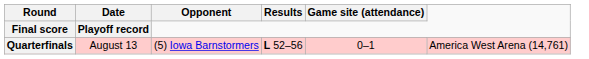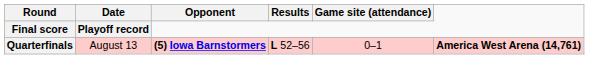(206, 45) normal -> (210, 45) bold
(499, 45) normal -> (509, 45) bold
